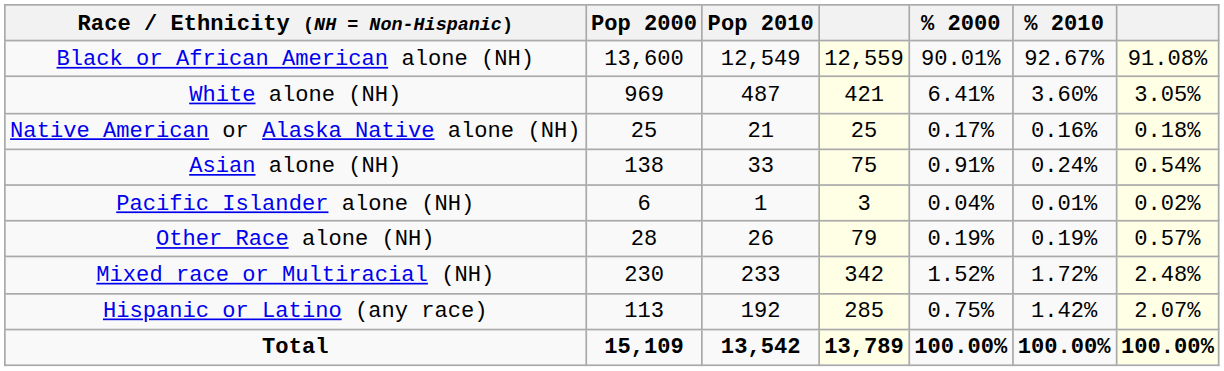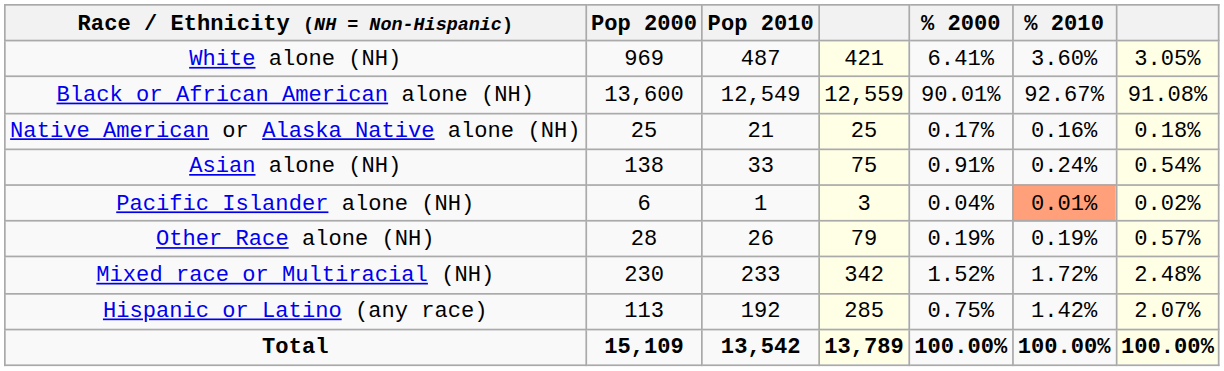rows swapped: (295, 95) <-> (295, 59)
(1064, 203) no background -> (1064, 203) lightsalmon background
